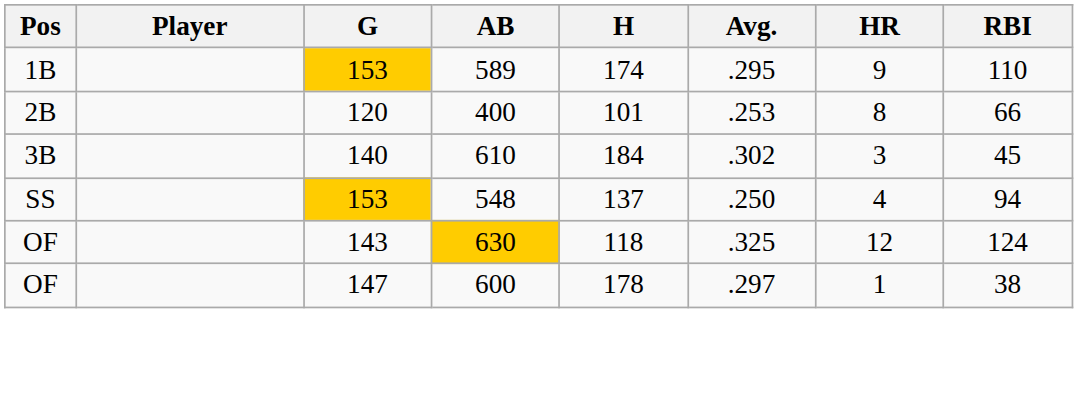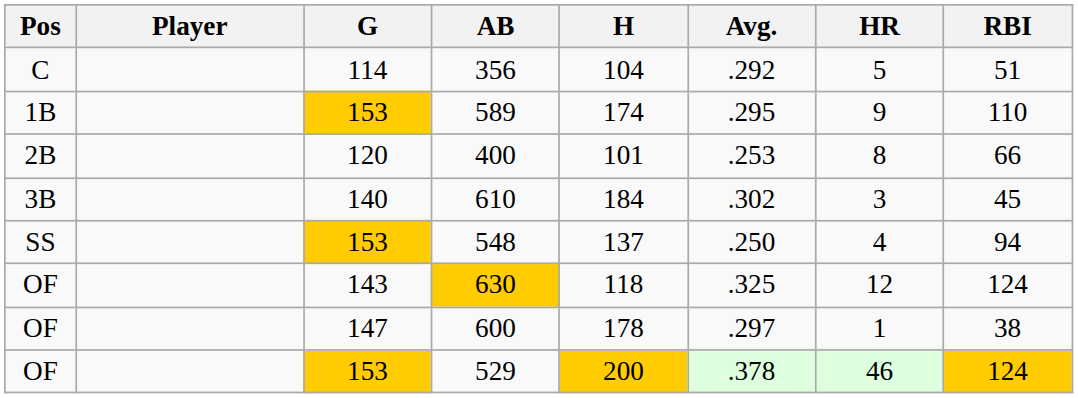+ row: (496, 69)
+ row: (496, 371)
